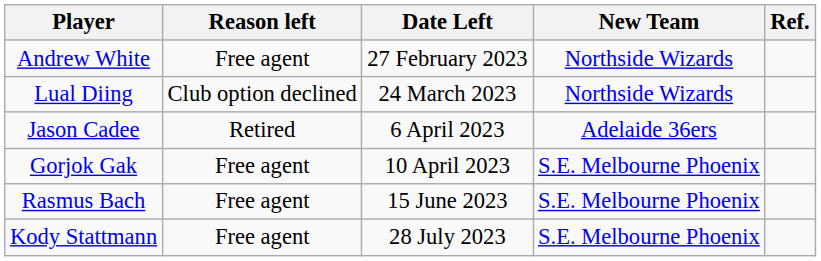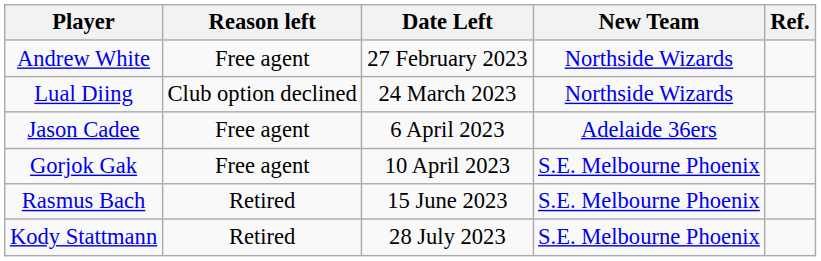(262, 129) Retired -> (262, 129) Free agent
(262, 201) Free agent -> (262, 201) Retired
(262, 237) Free agent -> (262, 237) Retired
